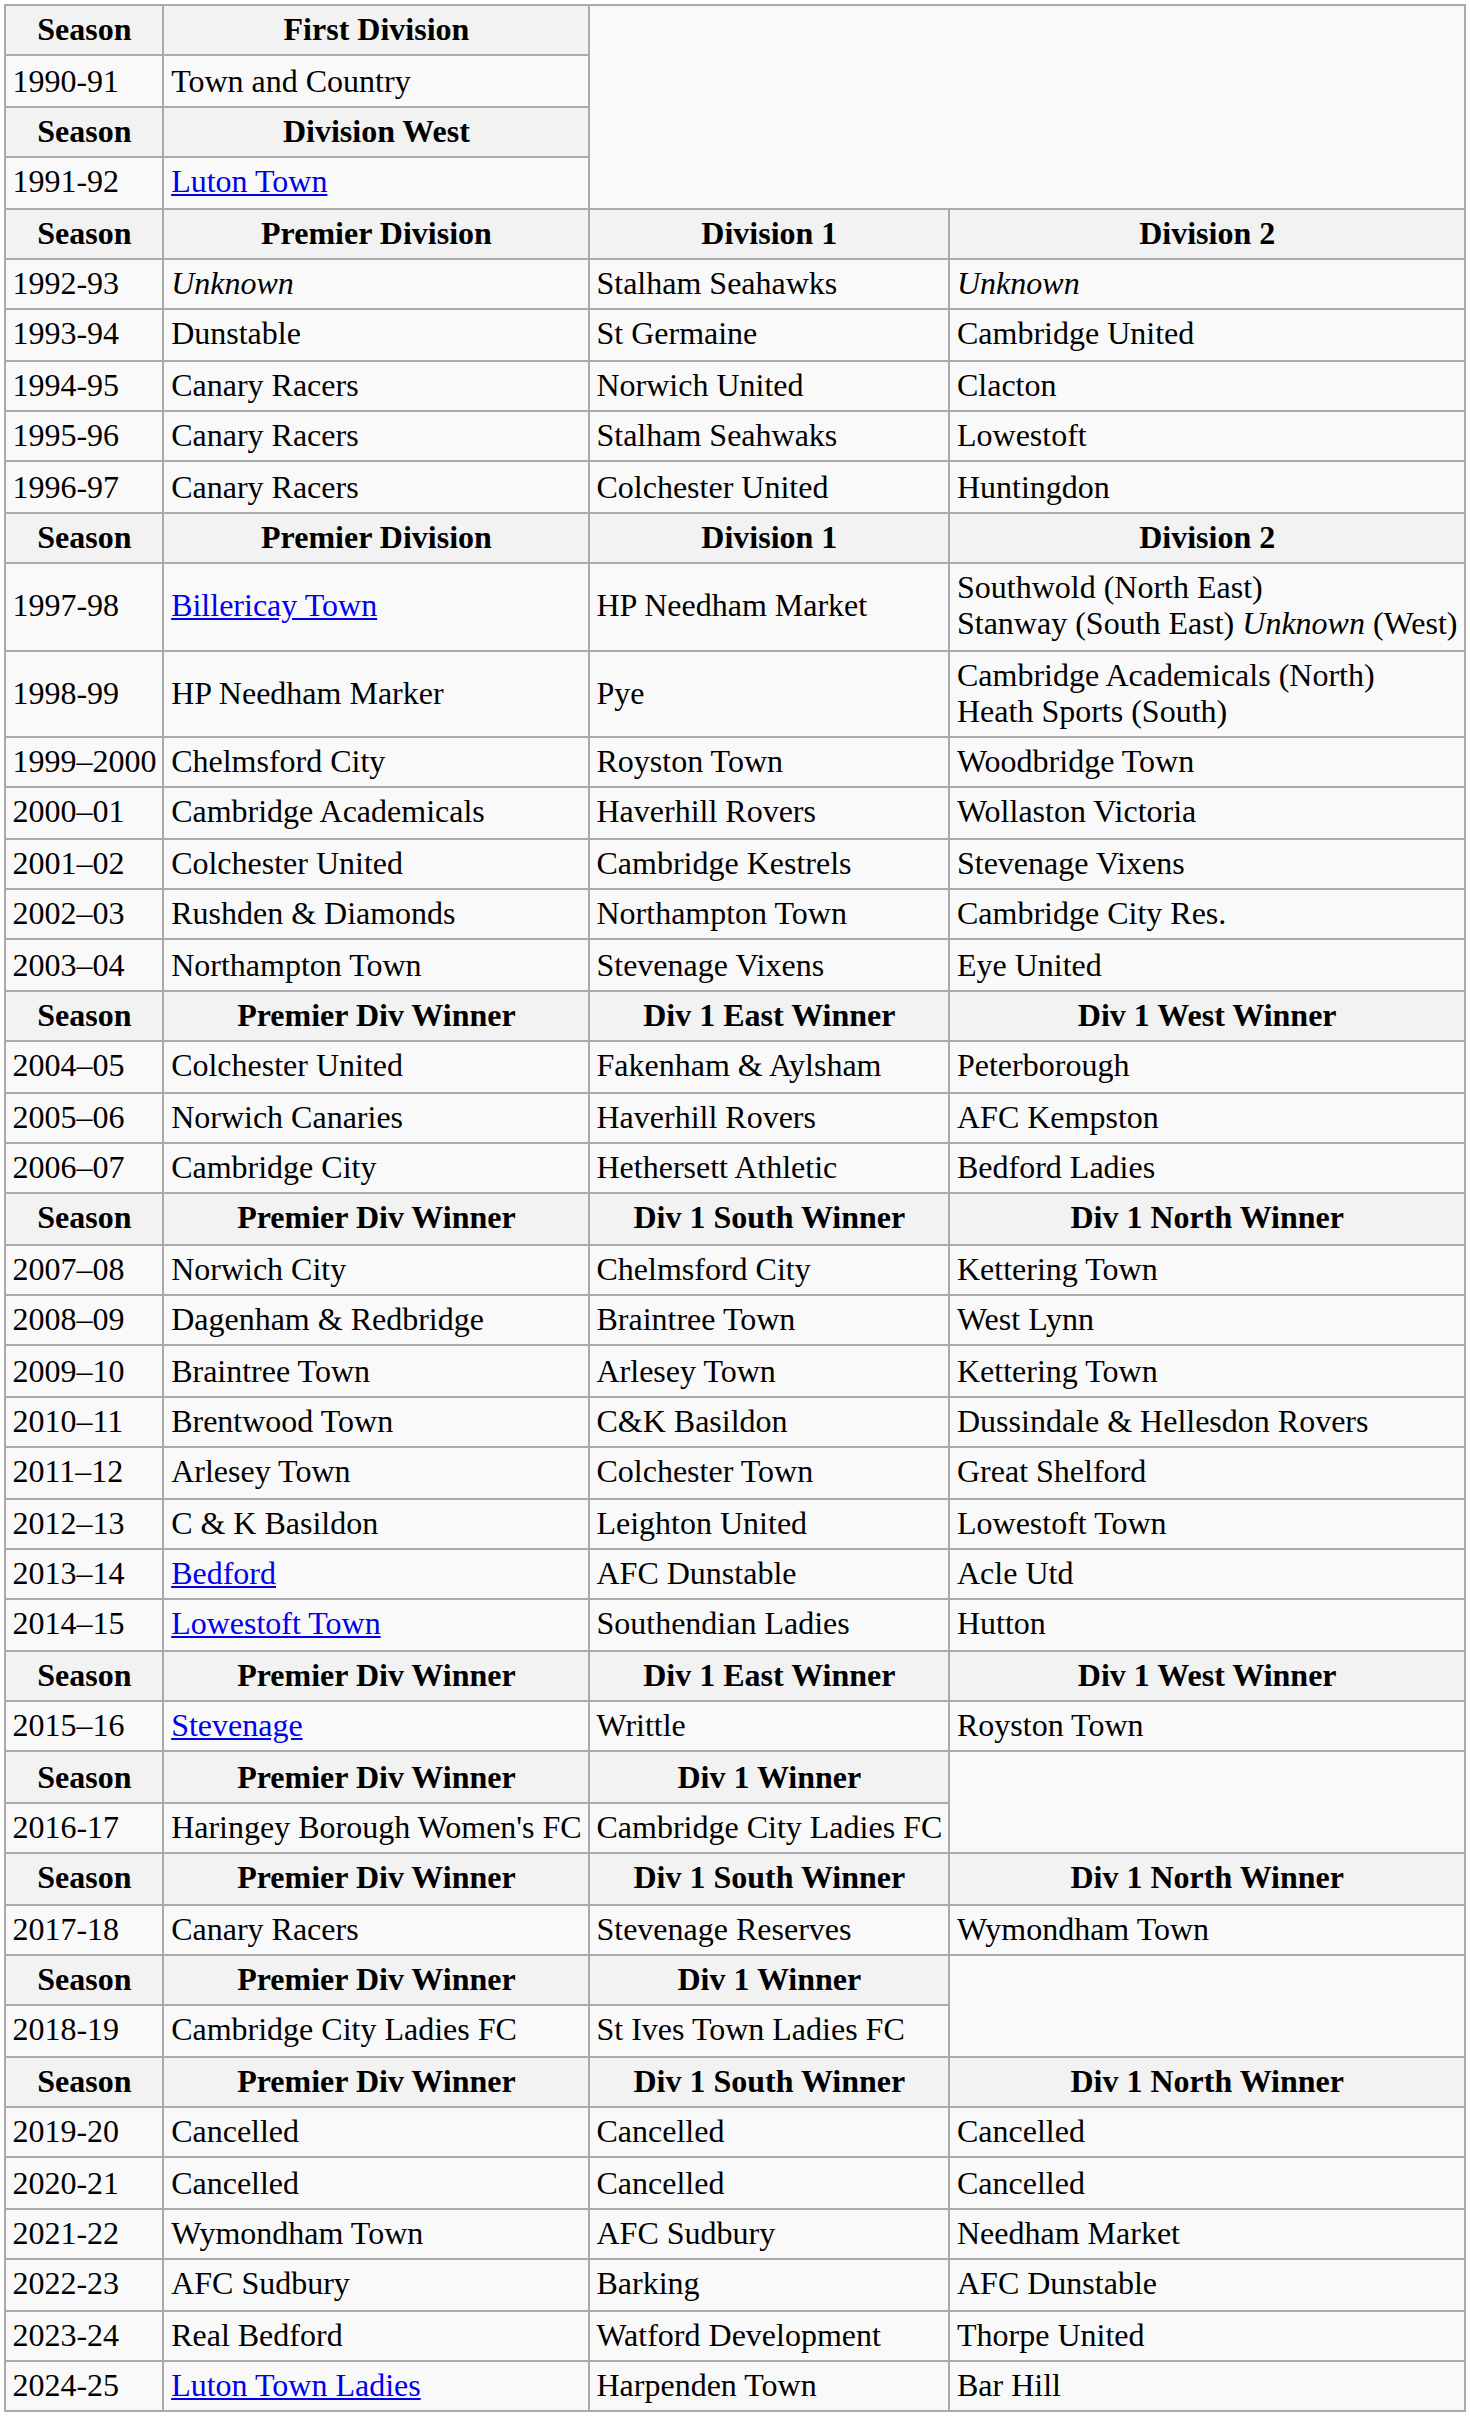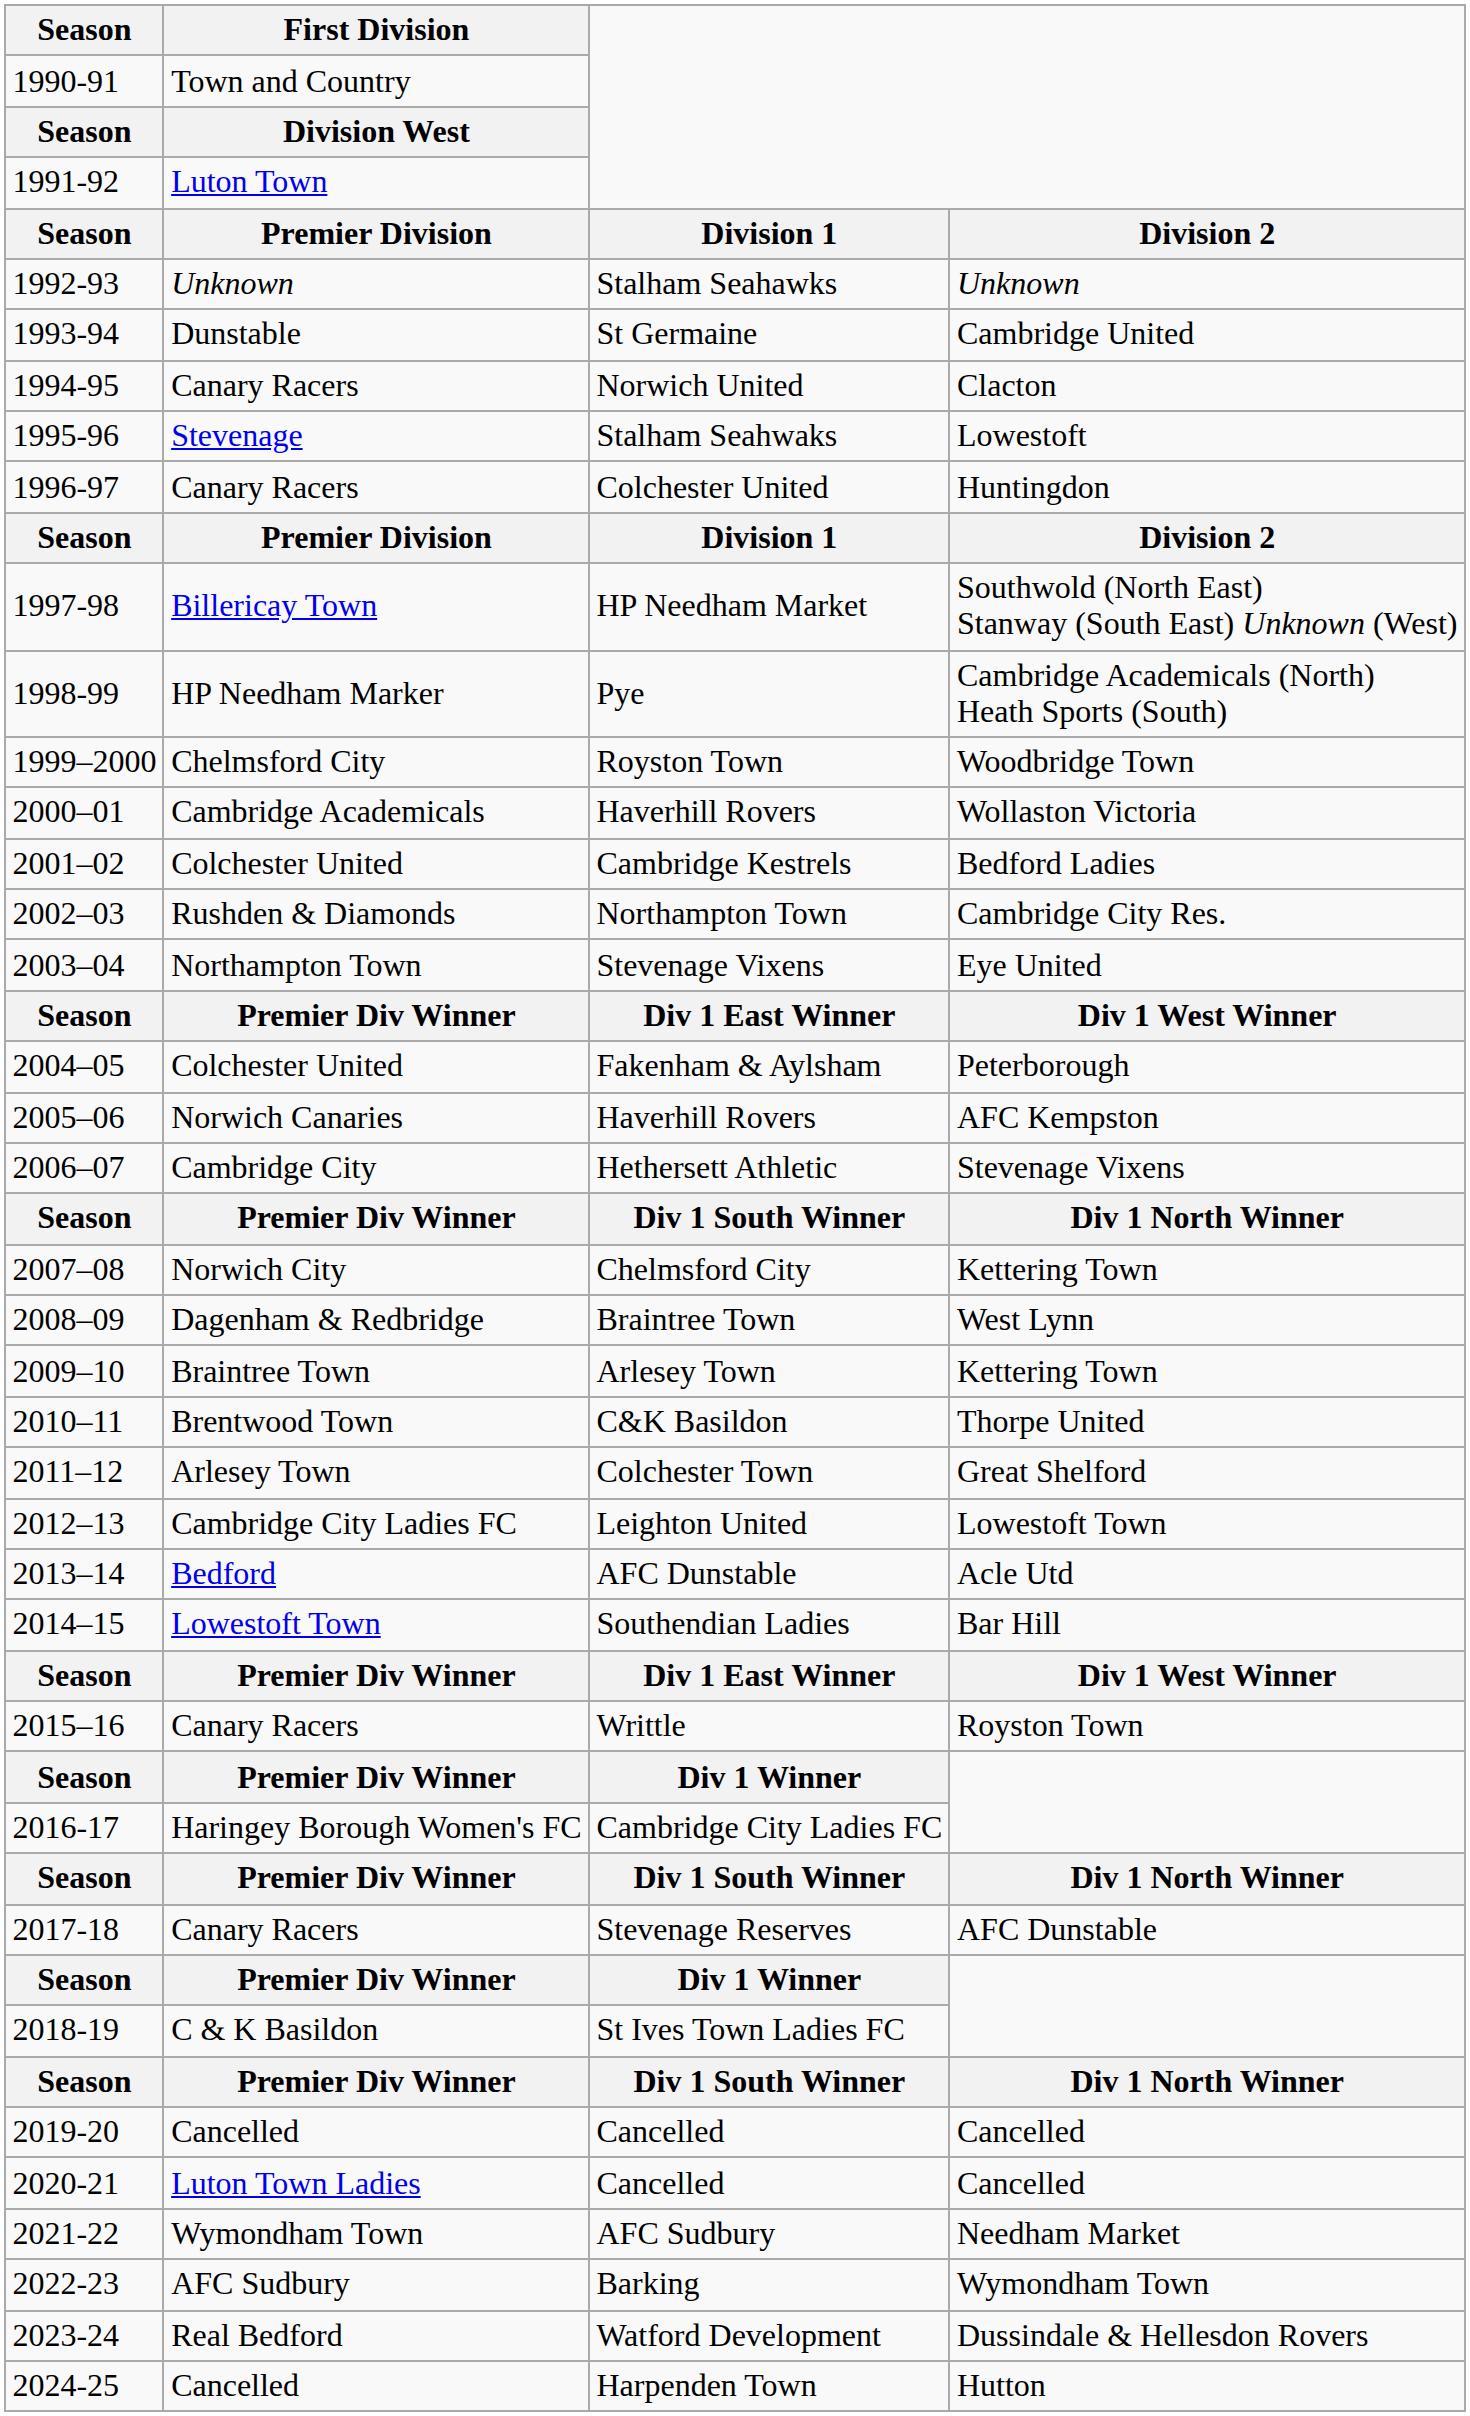(265, 435) Canary Racers -> (237, 435) Stevenage
(1071, 863) Stevenage Vixens -> (1056, 863) Bedford Ladies
(1056, 1167) Bedford Ladies -> (1071, 1167) Stevenage Vixens
(1163, 1421) Dussindale & Hellesdon Rovers -> (1051, 1421) Thorpe United
(275, 1522) C & K Basildon -> (344, 1522) Cambridge City Ladies FC
(1001, 1624) Hutton -> (1009, 1624) Bar Hill
(237, 1725) Stevenage -> (265, 1725) Canary Racers
(1083, 1928) Wymondham Town -> (1057, 1928) AFC Dunstable
(344, 2030) Cambridge City Ladies FC -> (275, 2030) C & K Basildon
(235, 2182) Cancelled -> (296, 2182) Luton Town Ladies
(1057, 2284) AFC Dunstable -> (1083, 2284) Wymondham Town
(1051, 2334) Thorpe United -> (1163, 2334) Dussindale & Hellesdon Rovers
(296, 2385) Luton Town Ladies -> (235, 2385) Cancelled
(1009, 2385) Bar Hill -> (1001, 2385) Hutton
